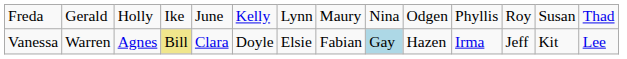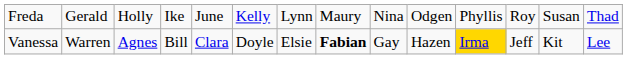(176, 41) khaki background -> (176, 41) no background
(341, 41) normal -> (343, 41) bold
(382, 41) lightblue background -> (386, 41) no background
(470, 41) no background -> (474, 41) gold background
